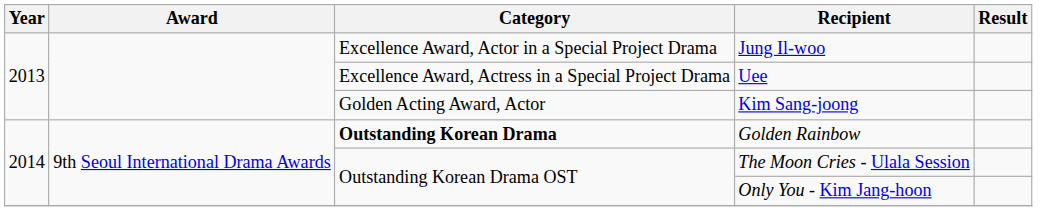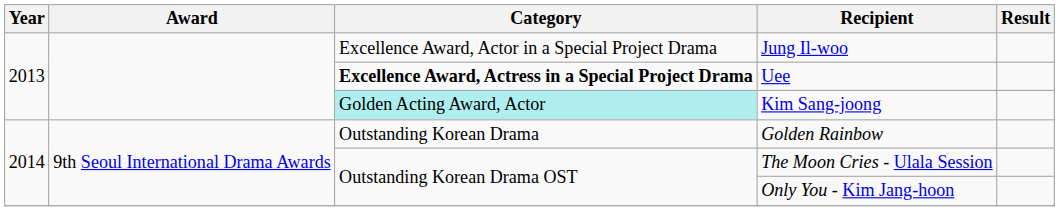(535, 76) normal -> (546, 76) bold
(442, 104) no background -> (442, 104) paleturquoise background
(448, 133) bold -> (439, 133) normal
